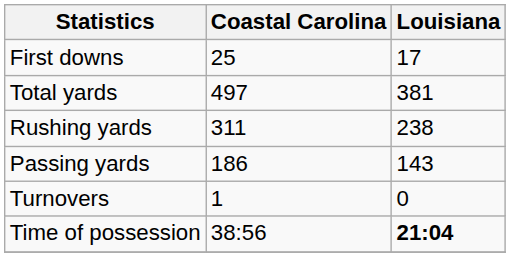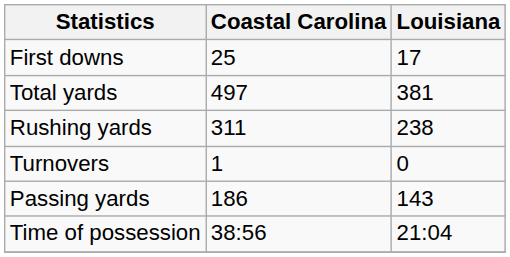rows swapped: (80, 163) <-> (59, 198)
(425, 233) bold -> (424, 233) normal
